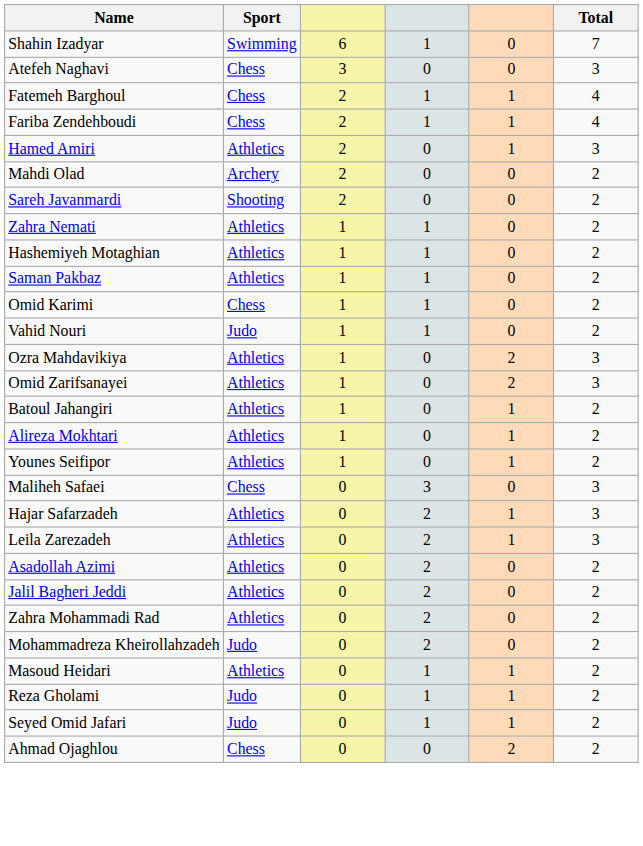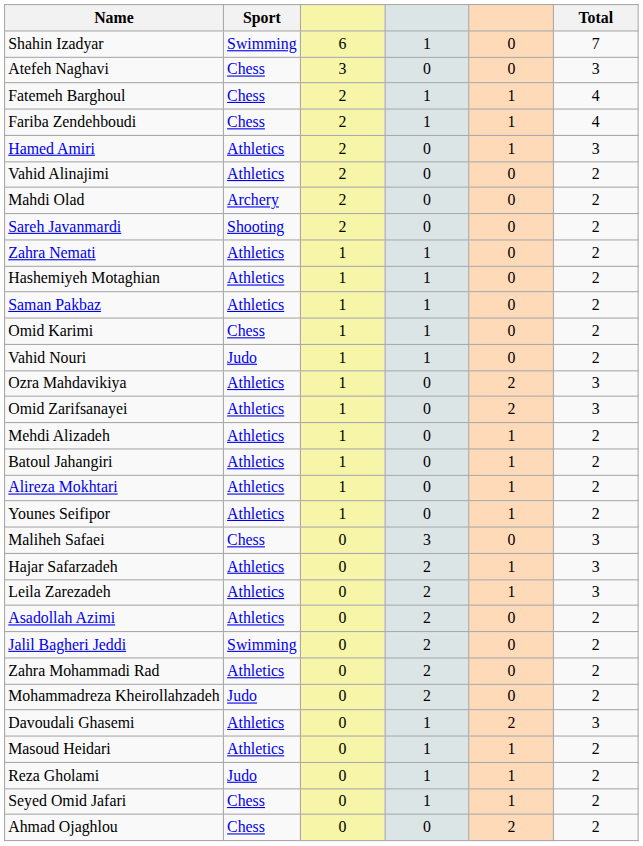+ row: (59, 174)
+ row: (59, 435)
(256, 592) Athletics -> (262, 644) Swimming
+ row: (71, 723)
(242, 723) Judo -> (246, 801) Chess
